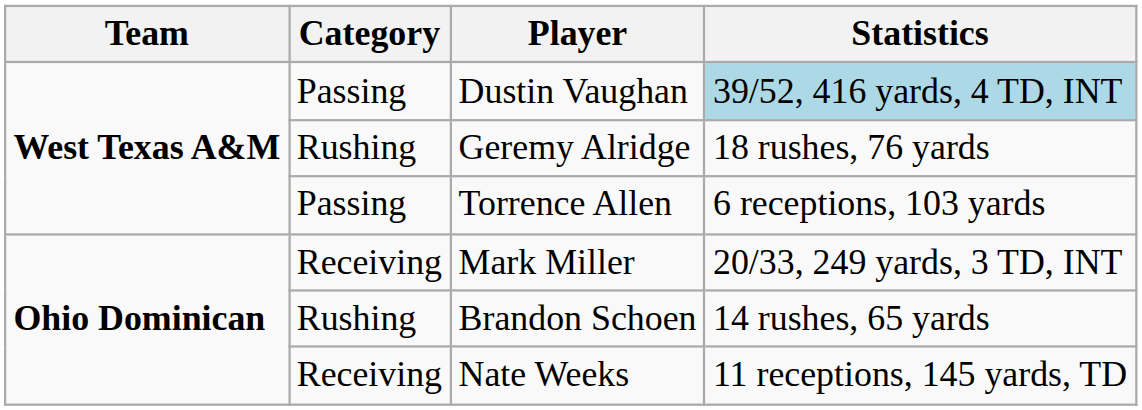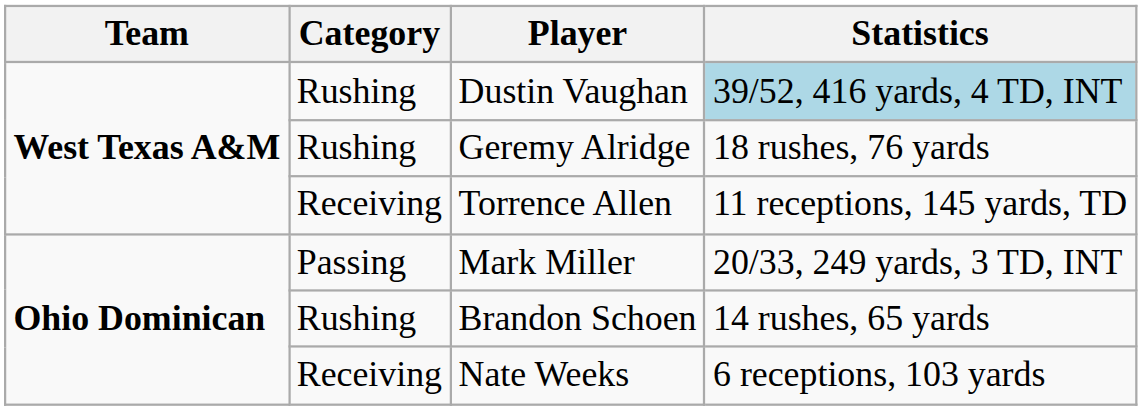(352, 90) Passing -> (356, 90) Rushing
(352, 204) Passing -> (369, 204) Receiving
(879, 204) 6 receptions, 103 yards -> (920, 204) 11 receptions, 145 yards, TD
(369, 261) Receiving -> (352, 261) Passing
(920, 374) 11 receptions, 145 yards, TD -> (879, 374) 6 receptions, 103 yards
